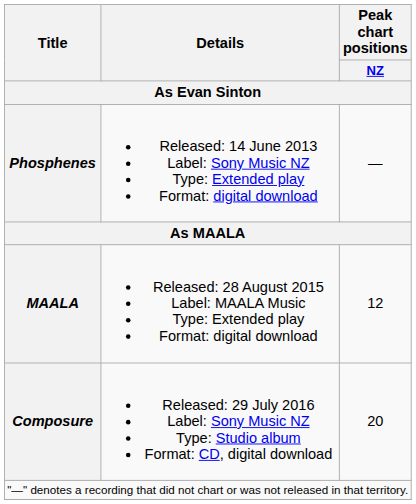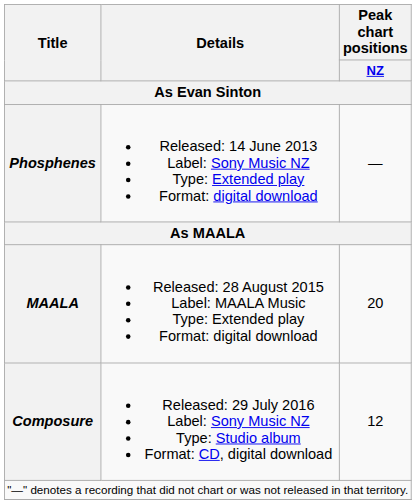(375, 303) 12 -> (375, 303) 20
(375, 421) 20 -> (375, 421) 12
